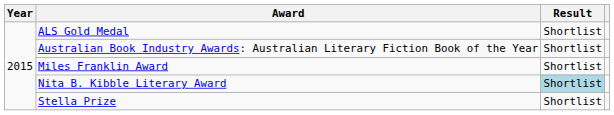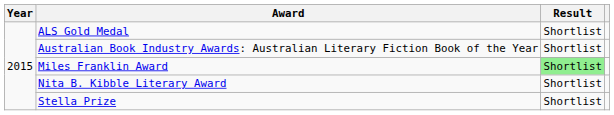(573, 66) no background -> (573, 66) lightgreen background
(573, 84) lightblue background -> (573, 84) no background
